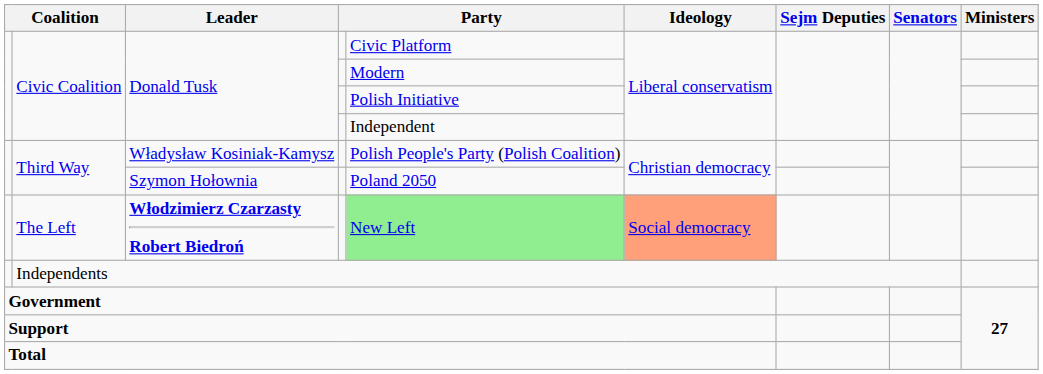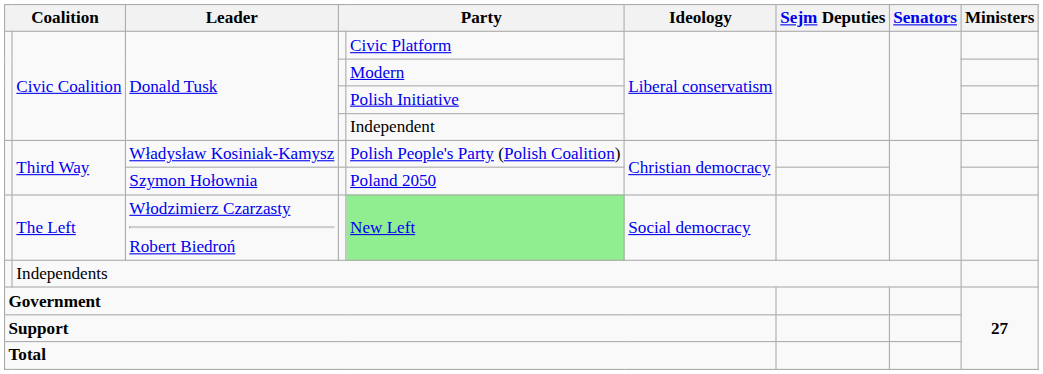(232, 227) bold -> (232, 227) normal
(689, 227) lightsalmon background -> (689, 227) no background
